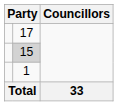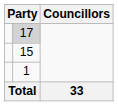(26, 33) no background -> (26, 33) lightgrey background
(26, 52) lightgrey background -> (26, 52) no background
